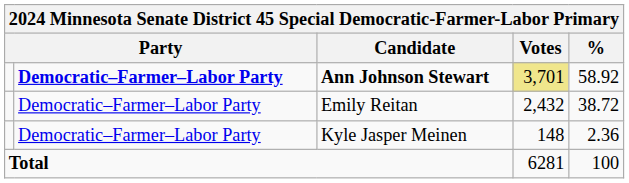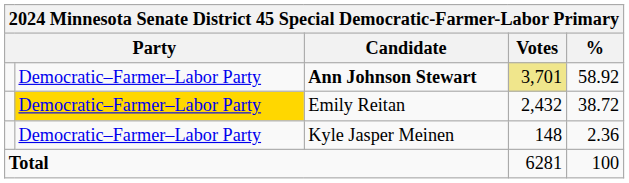(150, 76) bold -> (140, 76) normal
(139, 105) no background -> (140, 105) gold background
